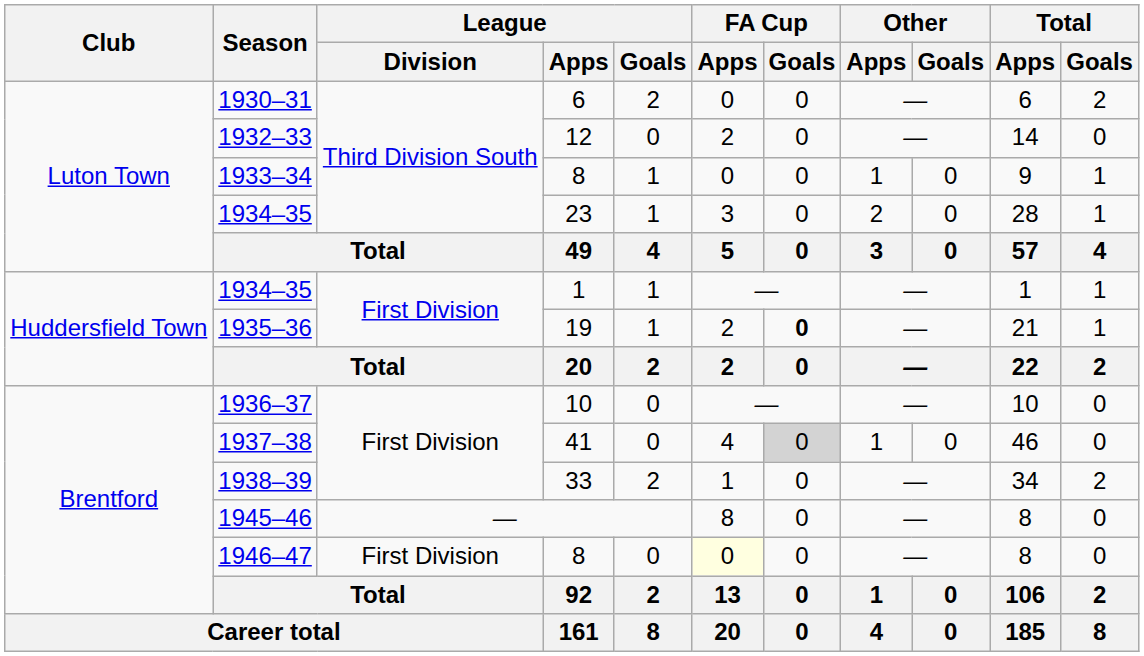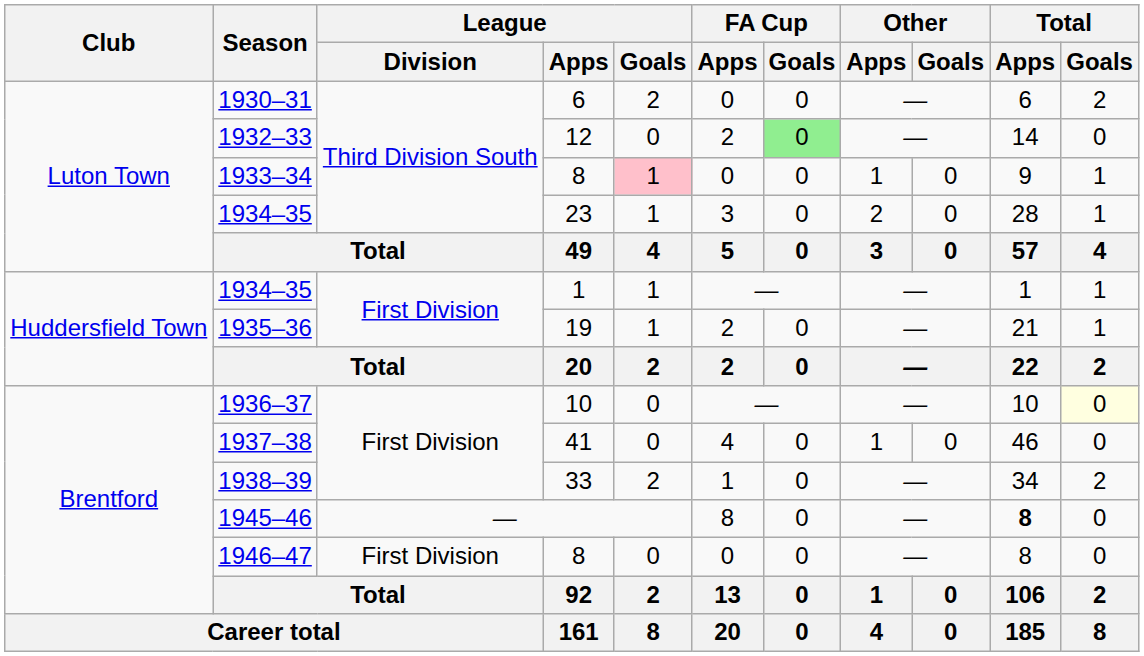(802, 137) no background -> (802, 137) lightgreen background
(653, 175) no background -> (653, 175) pink background
(802, 328) bold -> (802, 328) normal
(1100, 404) no background -> (1100, 404) lightyellow background
(802, 442) lightgrey background -> (802, 442) no background
(1025, 518) normal -> (1025, 518) bold
(728, 556) lightyellow background -> (728, 556) no background
